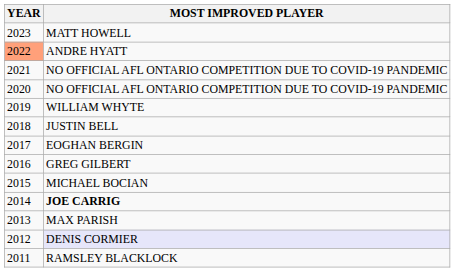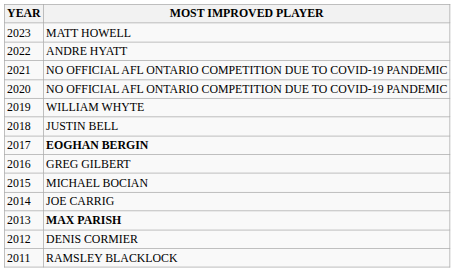(19, 51) lightsalmon background -> (19, 51) no background
(95, 145) normal -> (97, 145) bold
(83, 201) bold -> (80, 201) normal
(82, 220) normal -> (84, 220) bold
(92, 239) lavender background -> (92, 239) no background
